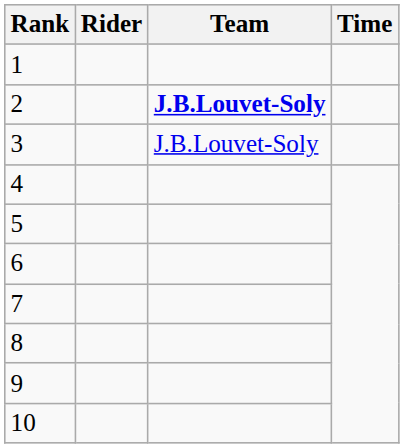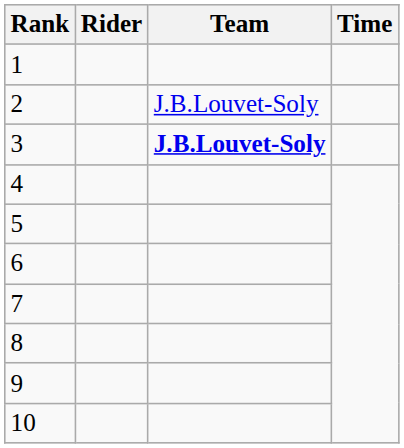(240, 104) bold -> (236, 104) normal
(236, 143) normal -> (240, 143) bold
